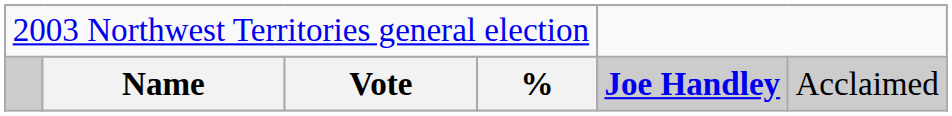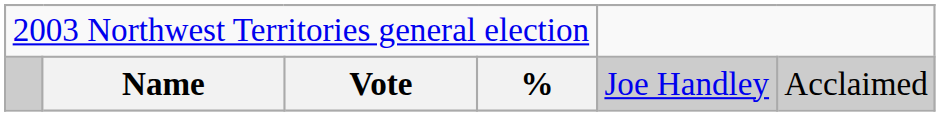(692, 83) bold -> (687, 83) normal
